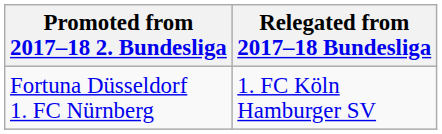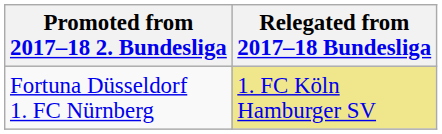(307, 97) no background -> (307, 97) khaki background
